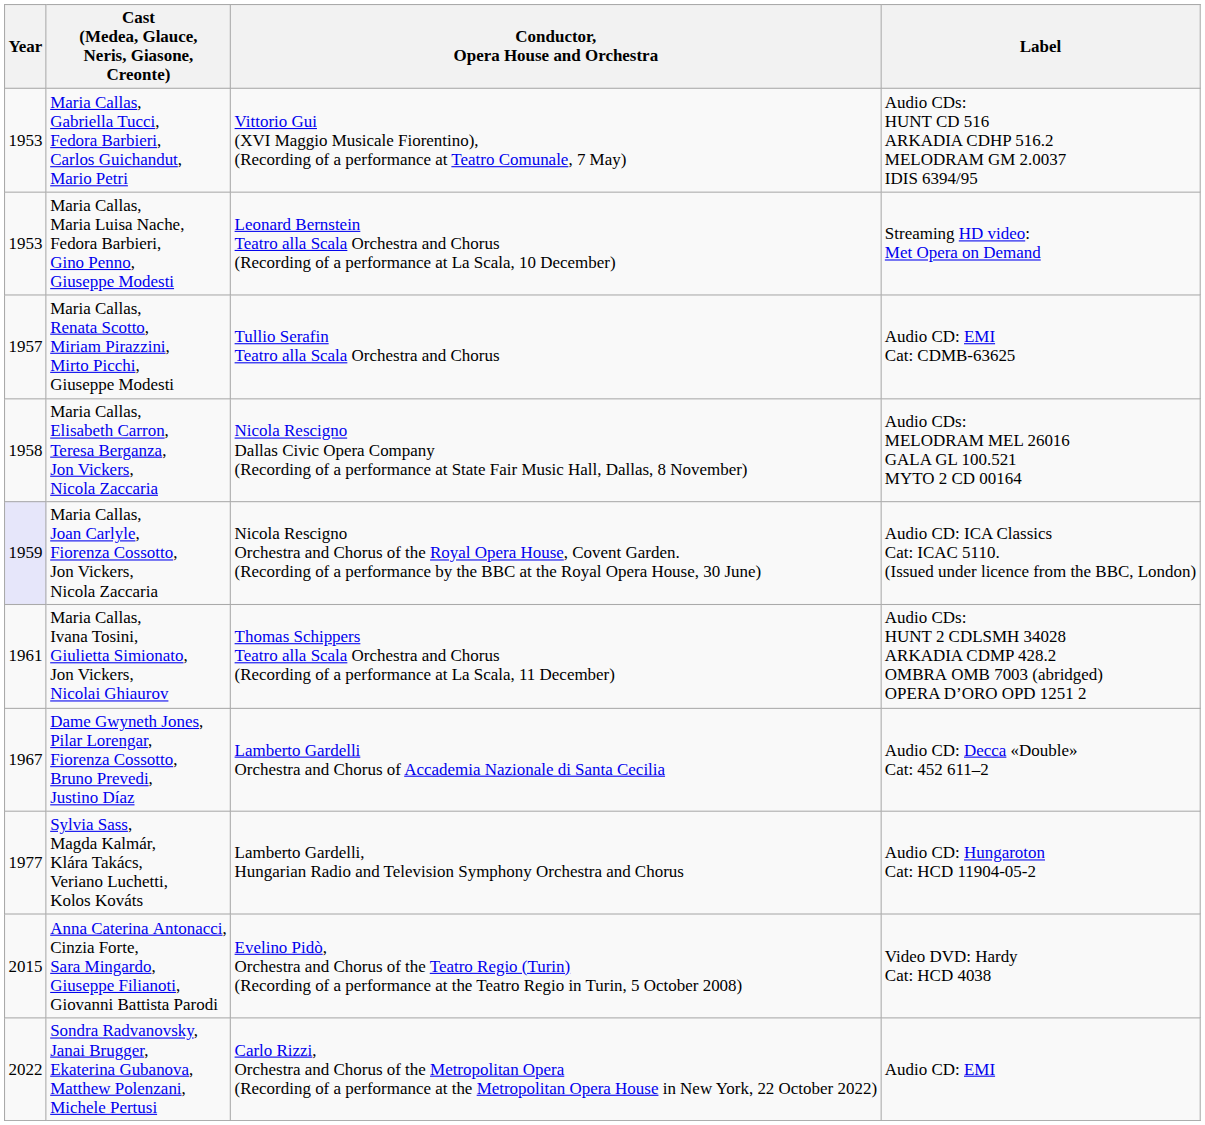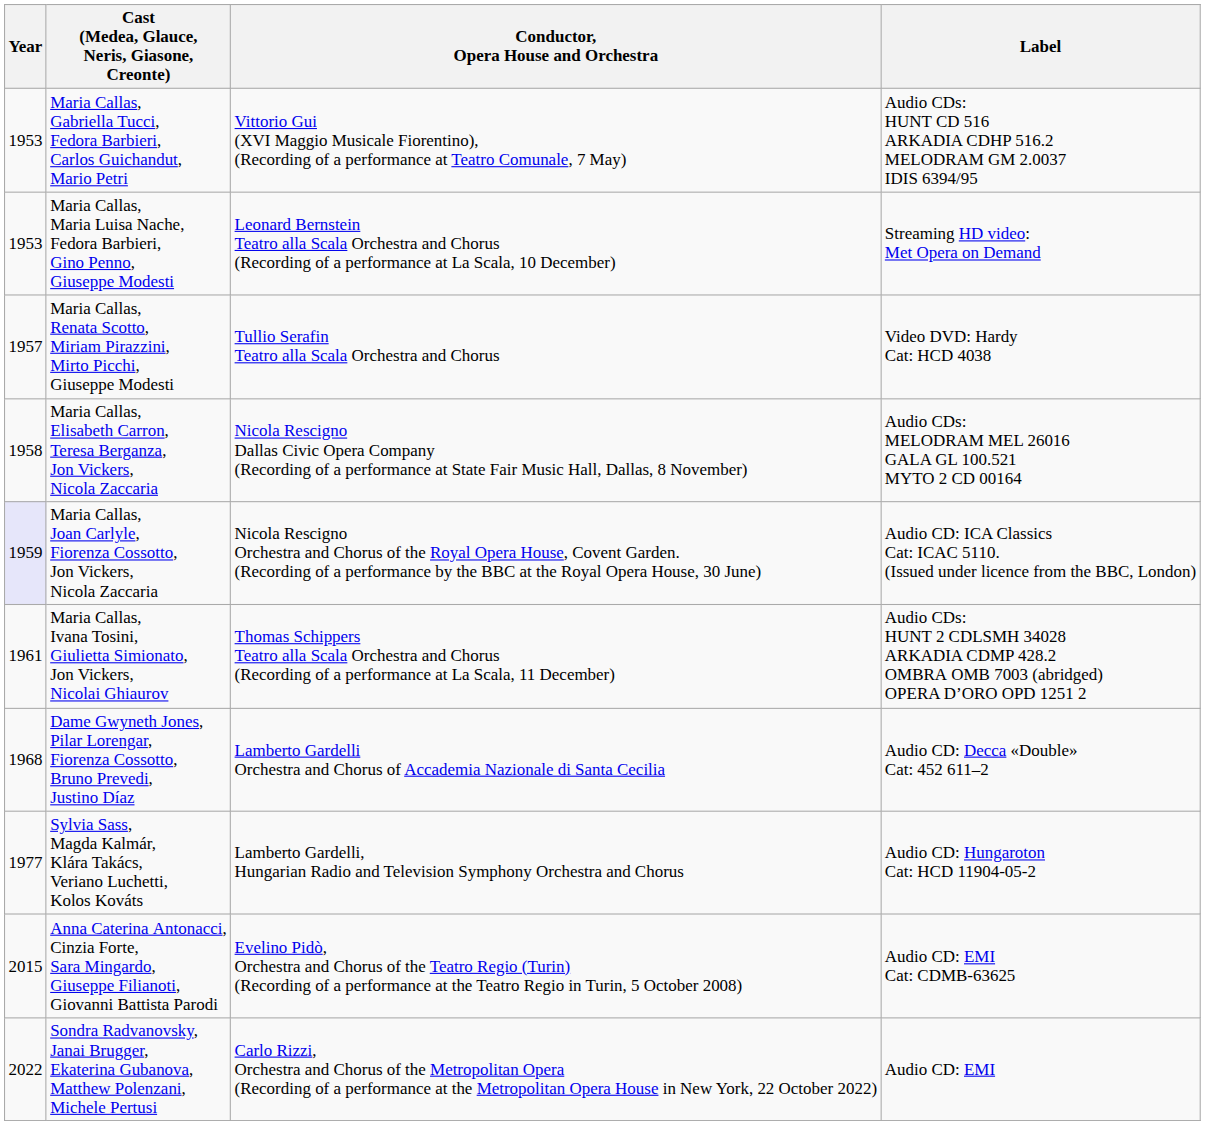(950, 346) Audio CD: EMI Cat: CDMB-63625 -> (951, 346) Video DVD: Hardy Cat: HCD 4038
(25, 759) 1967 -> (25, 759) 1968
(951, 965) Video DVD: Hardy Cat: HCD 4038 -> (950, 965) Audio CD: EMI Cat: CDMB-63625
